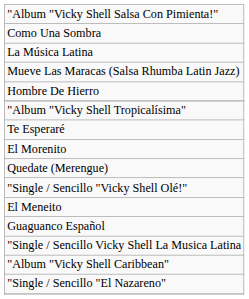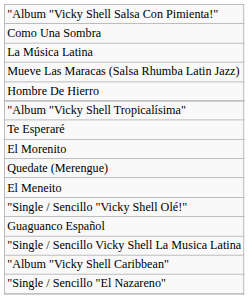(97, 187) "Single / Sencillo "Vicky Shell Olé!" -> (34, 187) El Meneito
(34, 206) El Meneito -> (97, 206) "Single / Sencillo "Vicky Shell Olé!"
